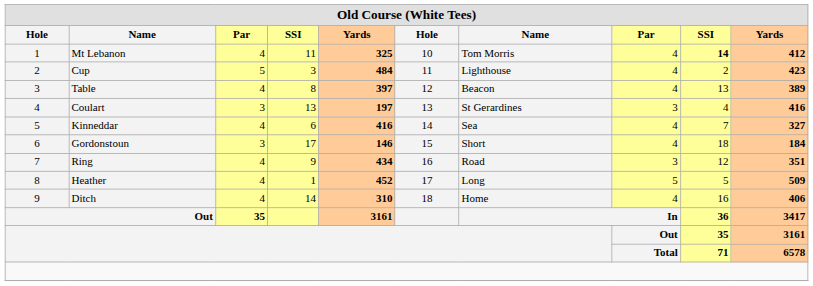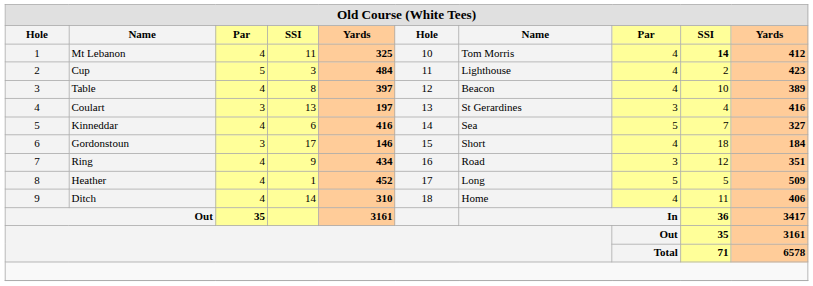(723, 89) 13 -> (723, 89) 10
(675, 125) 4 -> (675, 125) 5
(723, 198) 16 -> (723, 198) 11
